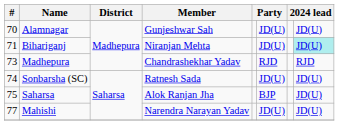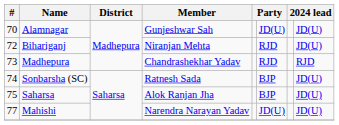(12, 45) 71 -> (12, 45) 72
(272, 45) JD(U) -> (268, 45) RJD
(309, 45) paleturquoise background -> (309, 45) no background
(272, 78) JD(U) -> (267, 78) BJP
